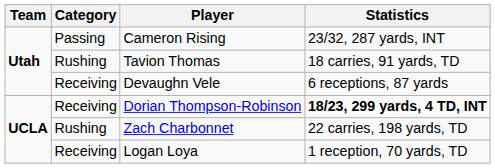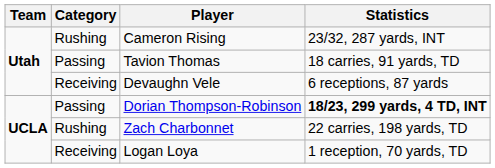(80, 38) Passing -> (81, 38) Rushing
(81, 61) Rushing -> (80, 61) Passing
(86, 106) Receiving -> (80, 106) Passing
